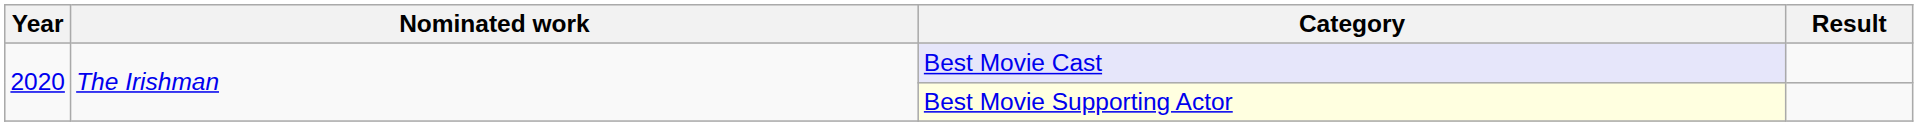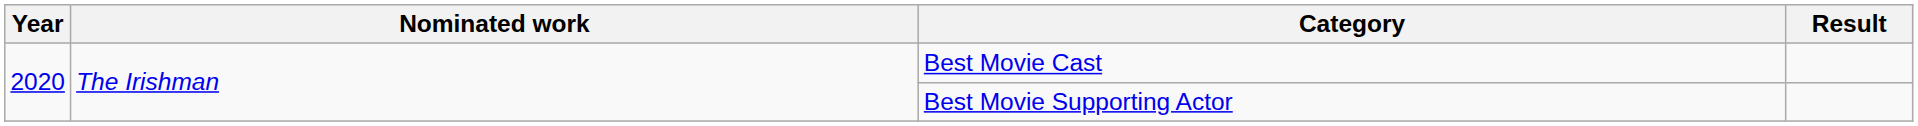(1013, 62) lavender background -> (1013, 62) no background
(1078, 101) lightyellow background -> (1078, 101) no background
